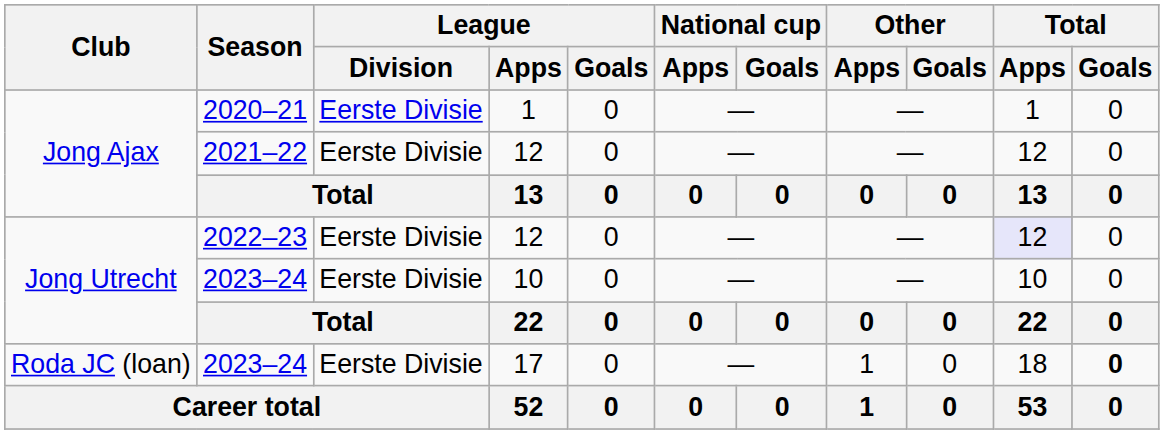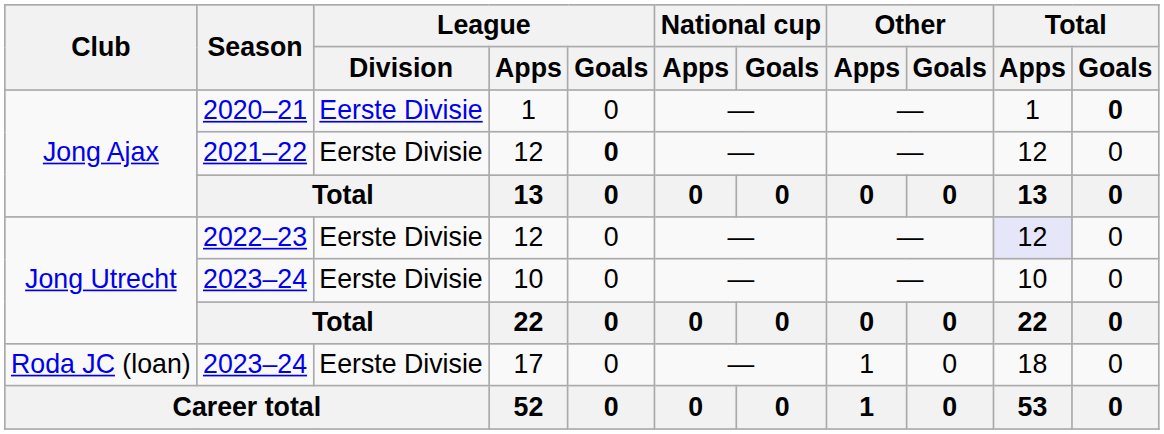(1115, 110) normal -> (1115, 110) bold
(611, 152) normal -> (611, 152) bold
(1115, 364) bold -> (1115, 364) normal
